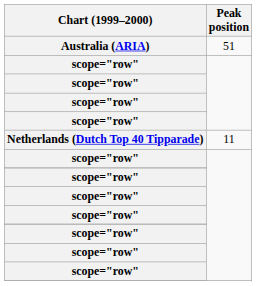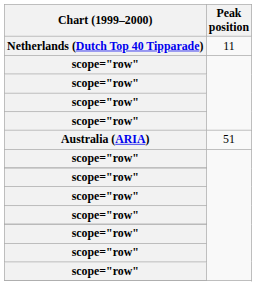rows swapped: (105, 45) <-> (105, 139)
